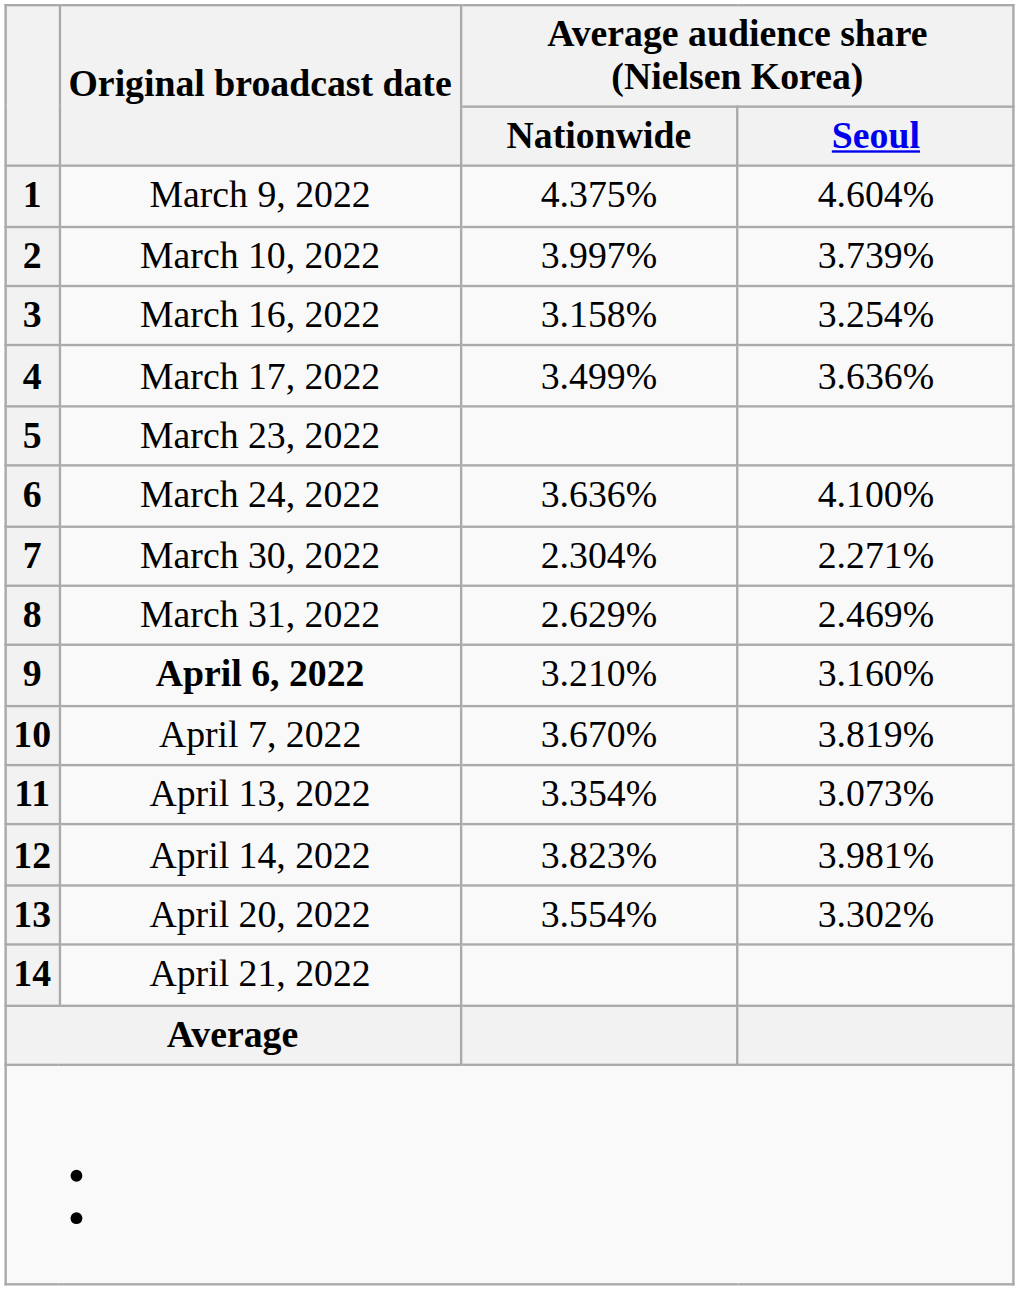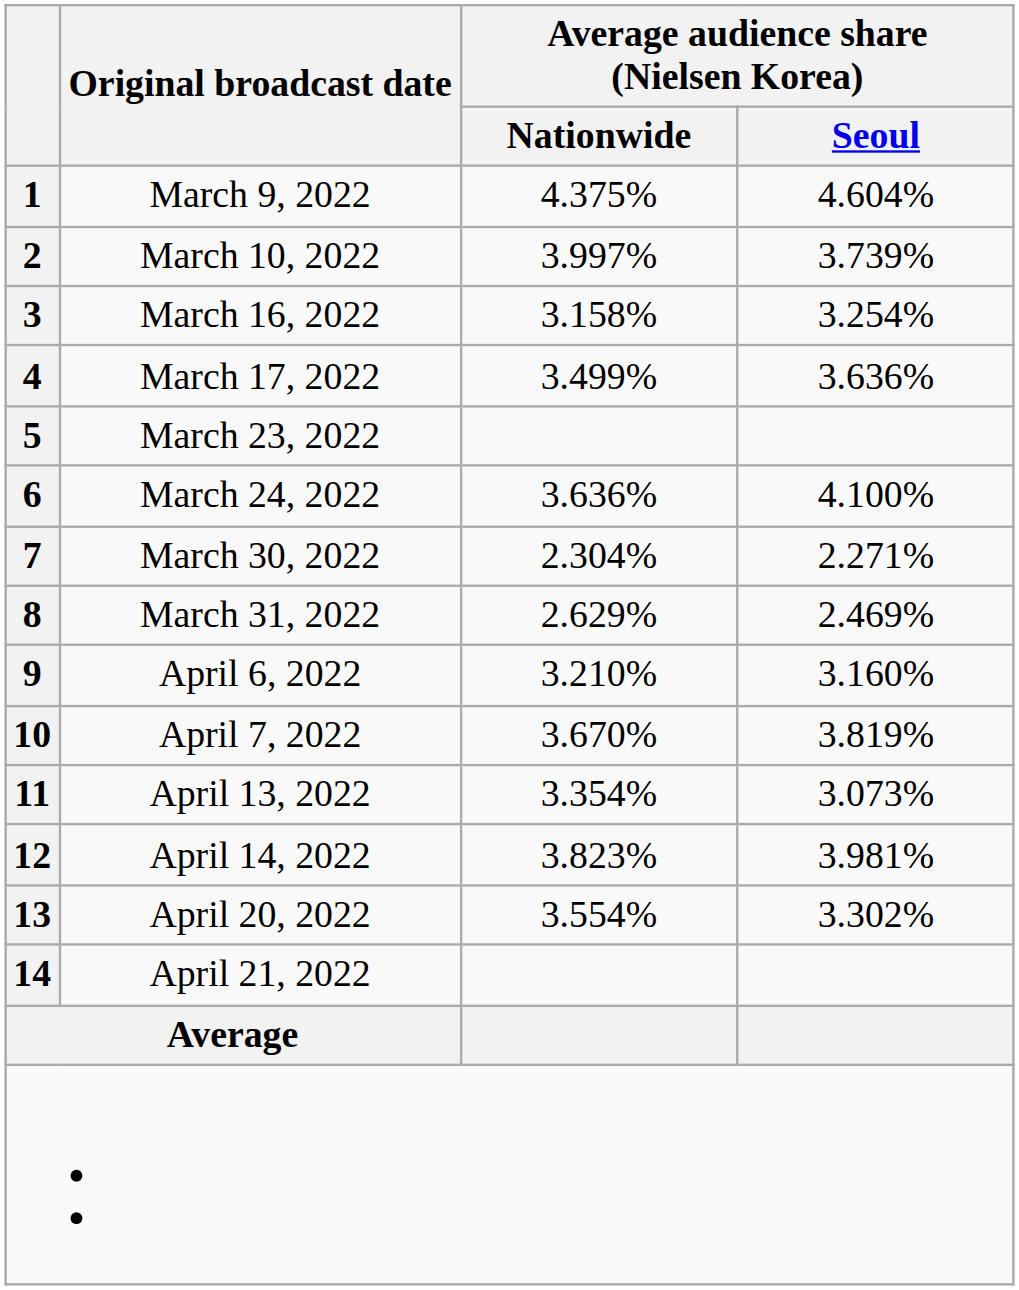(260, 674) bold -> (260, 674) normal
